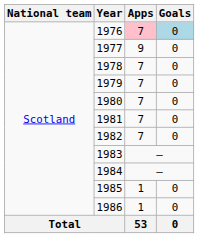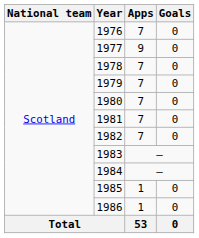(141, 31) pink background -> (141, 31) no background
(175, 31) lightblue background -> (175, 31) no background
